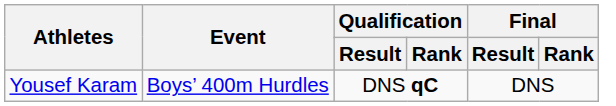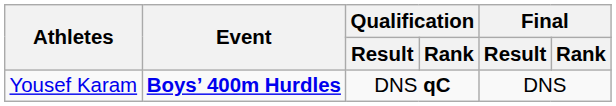(238, 86) normal -> (244, 86) bold
